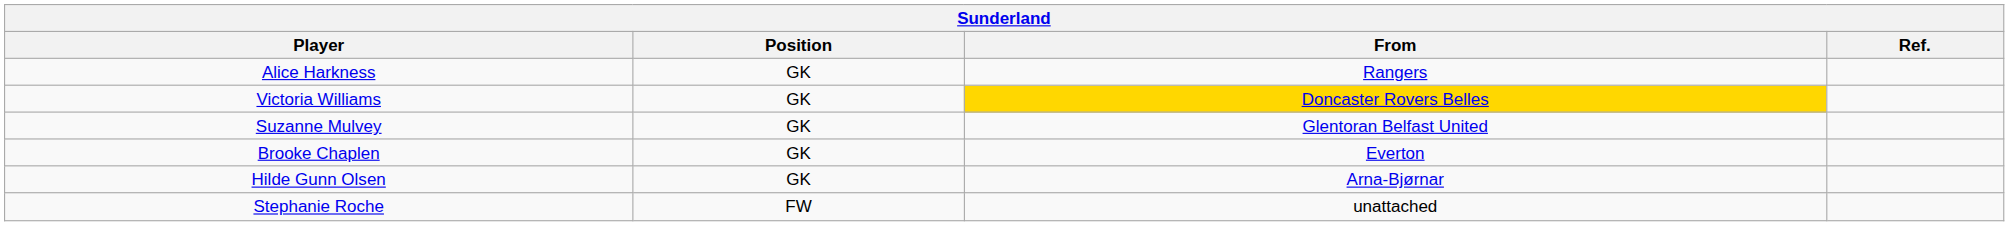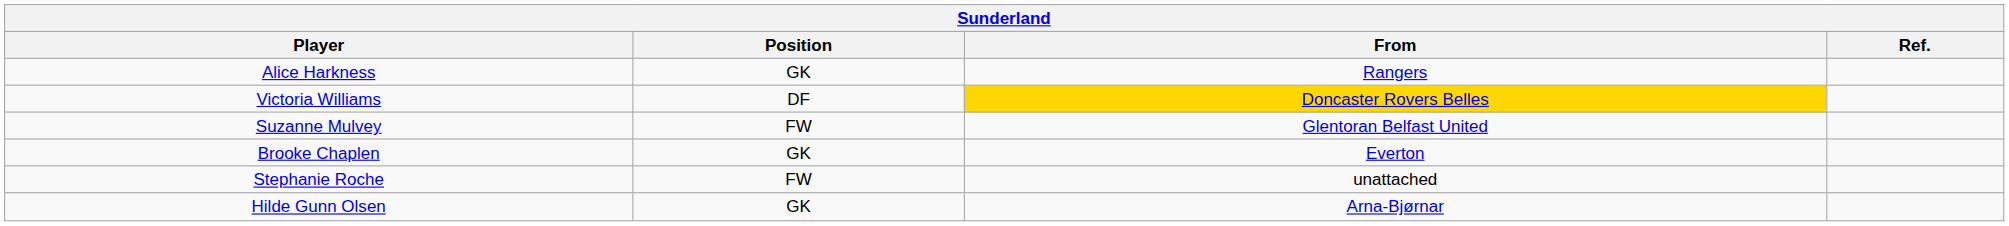(799, 99) GK -> (798, 99) DF
(799, 126) GK -> (798, 126) FW
rows swapped: (319, 207) <-> (319, 180)
